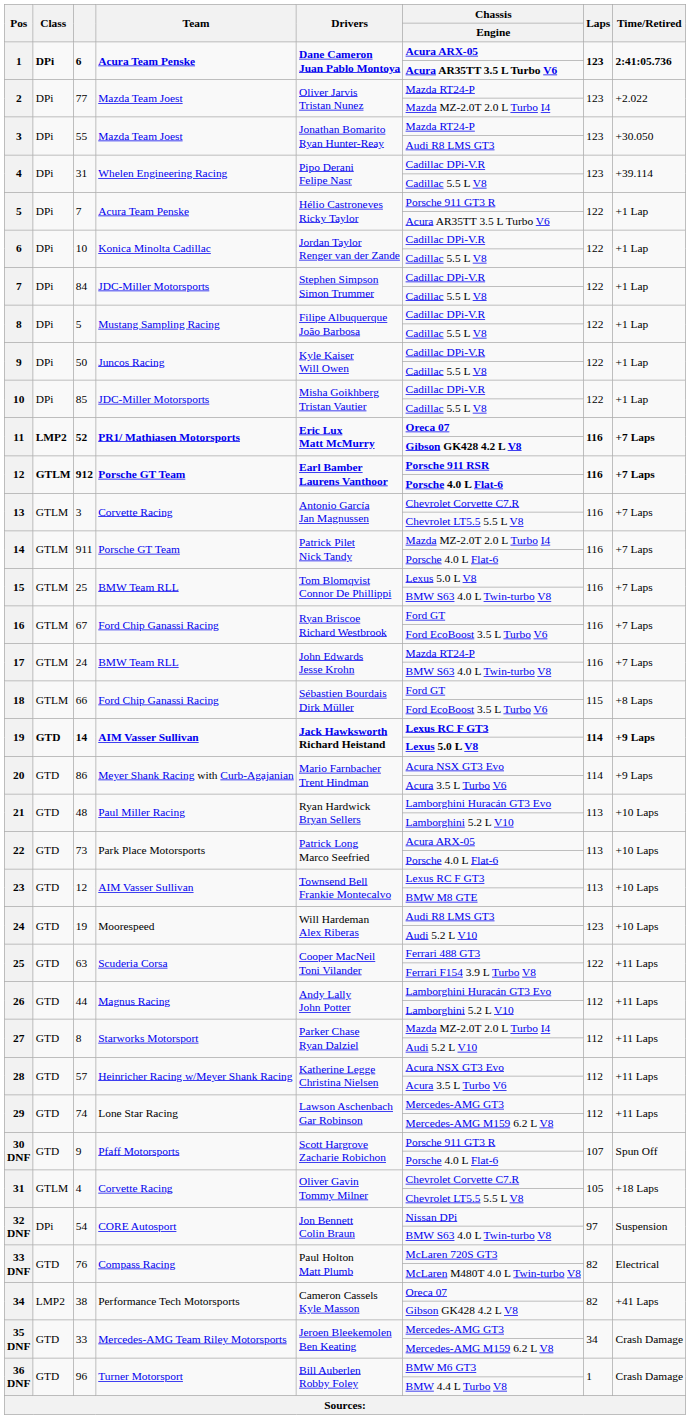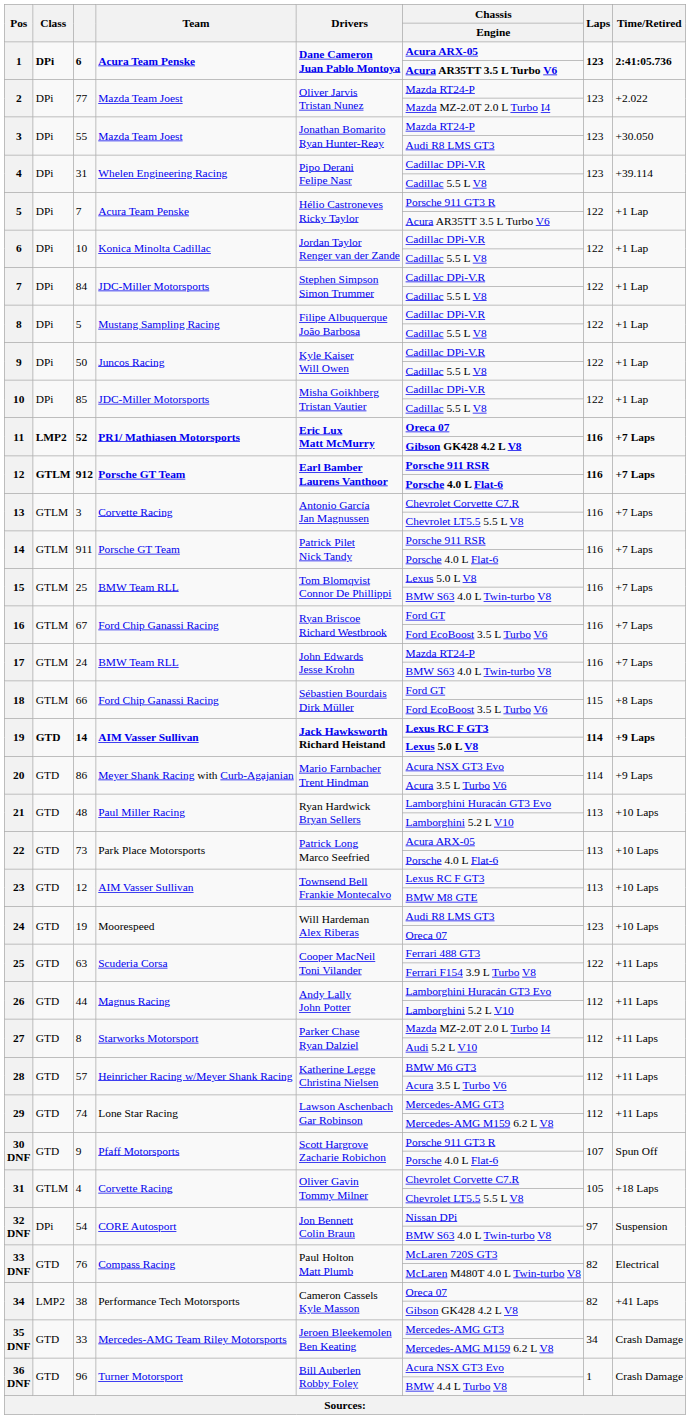(478, 540) Mazda MZ-2.0T 2.0 L Turbo I4 -> (446, 540) Porsche 911 RSR
(441, 935) Audi 5.2 L V10 -> (426, 935) Oreca 07
(455, 1066) Acura NSX GT3 Evo -> (441, 1066) BMW M6 GT3
(441, 1367) BMW M6 GT3 -> (455, 1367) Acura NSX GT3 Evo
